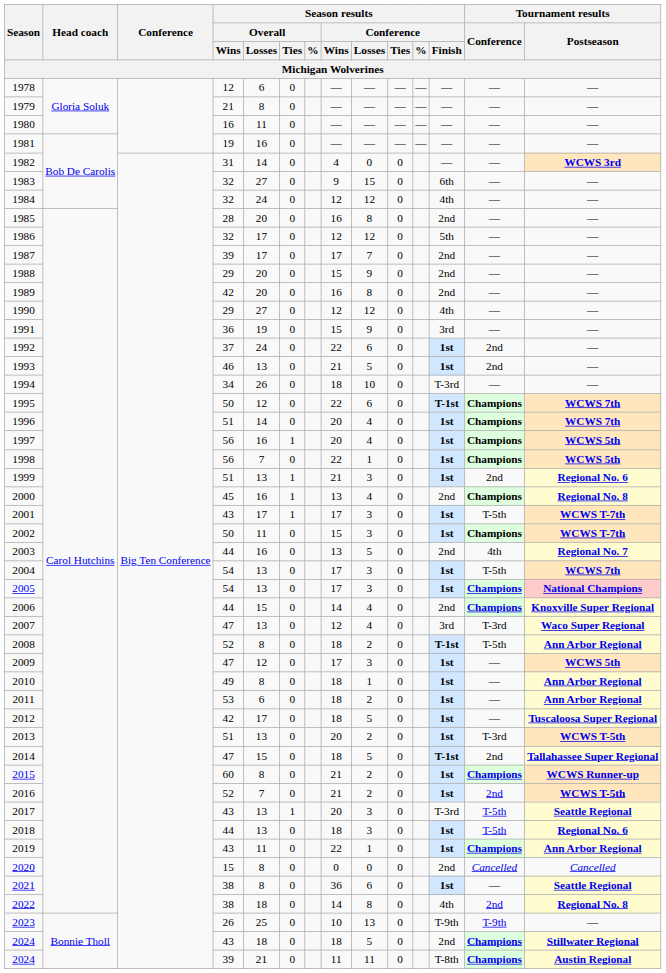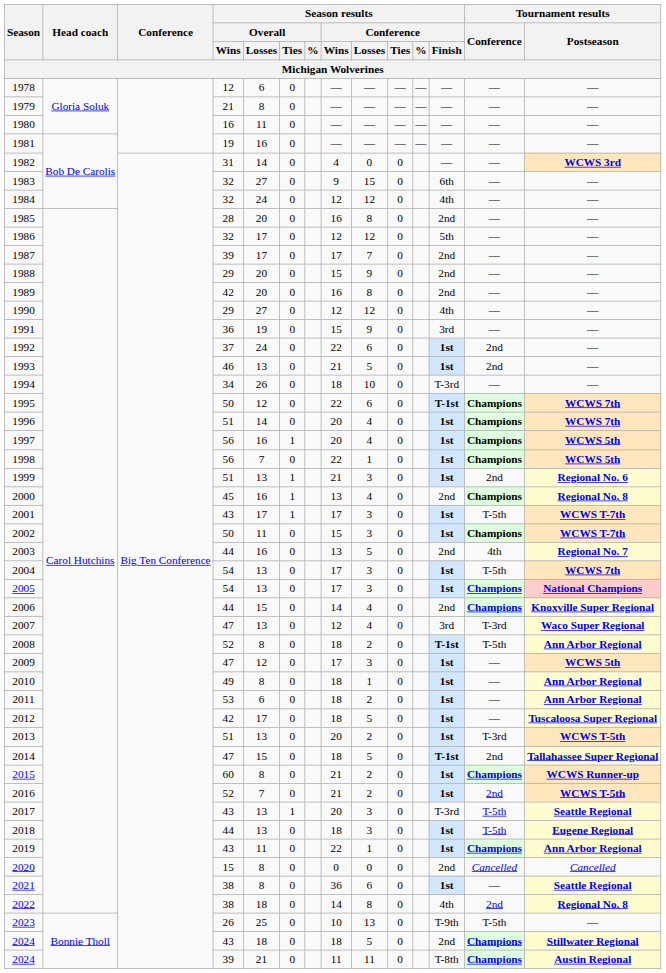(593, 829) Regional No. 6 -> (593, 829) Eugene Regional
(494, 922) T-9th -> (494, 922) T-5th
